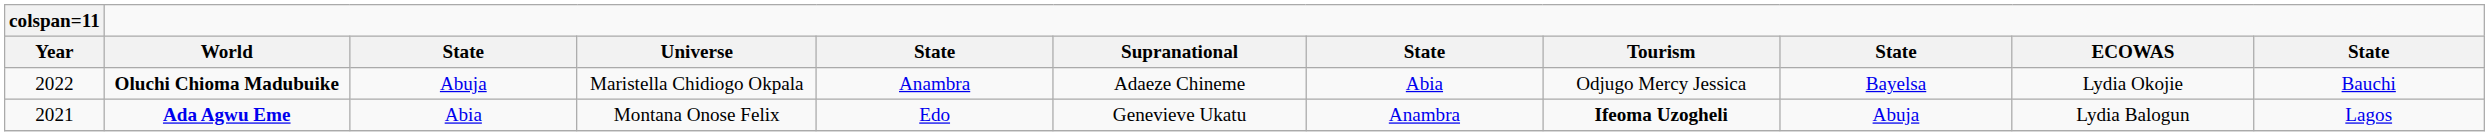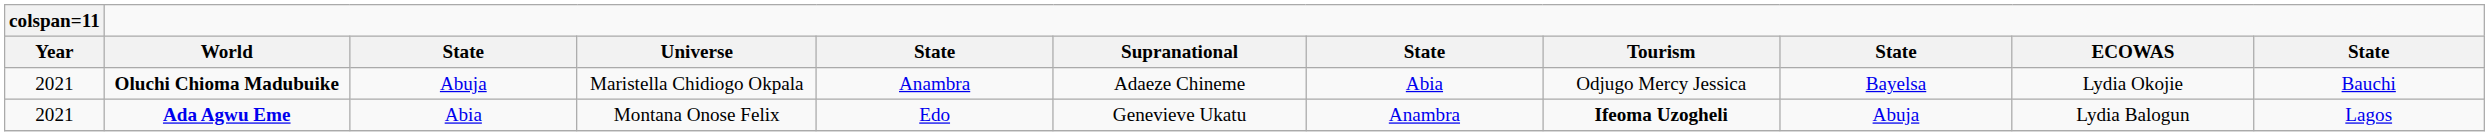(54, 83) 2022 -> (54, 83) 2021
